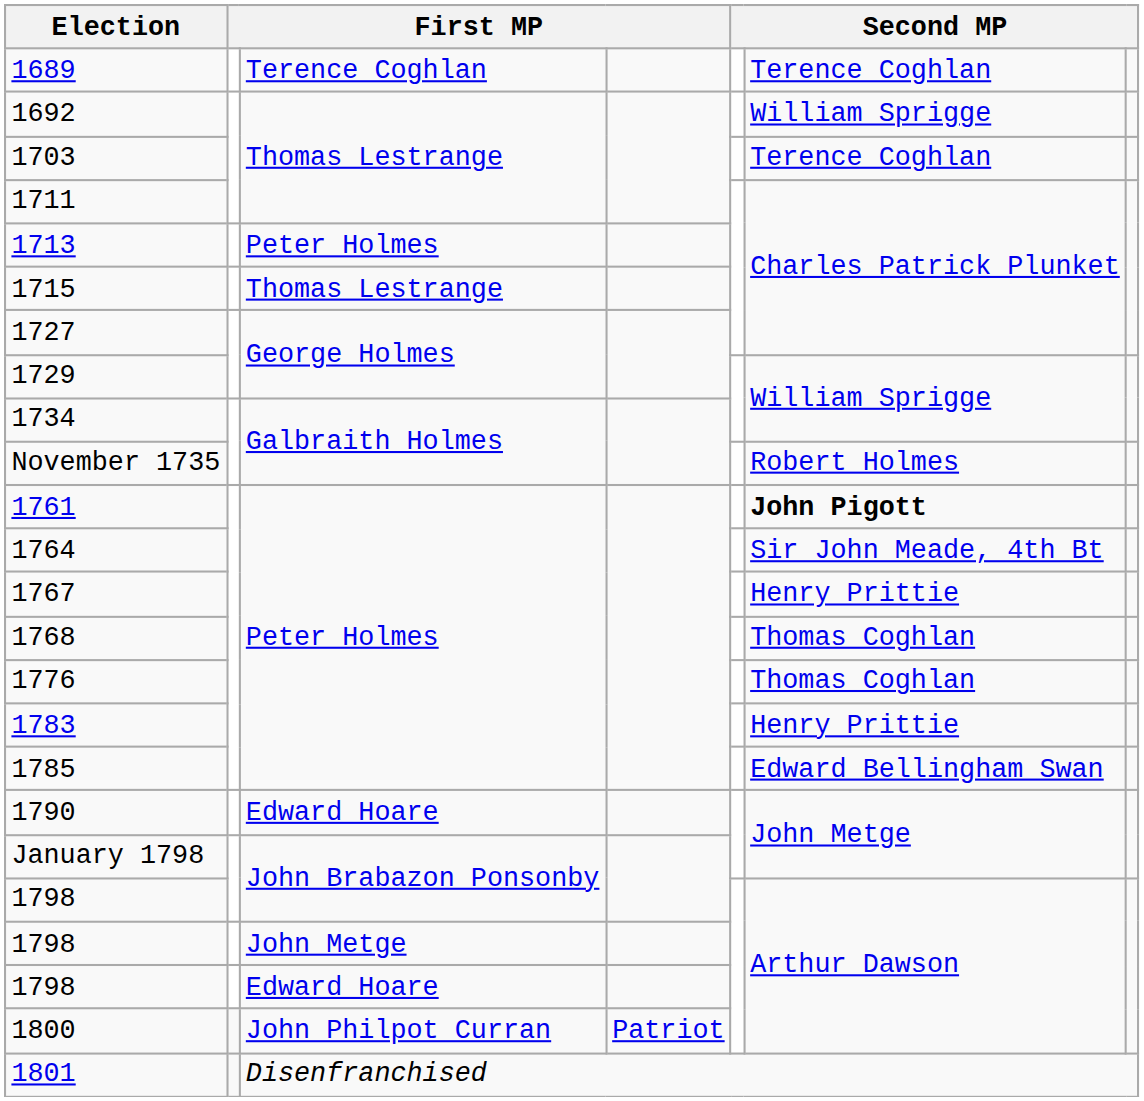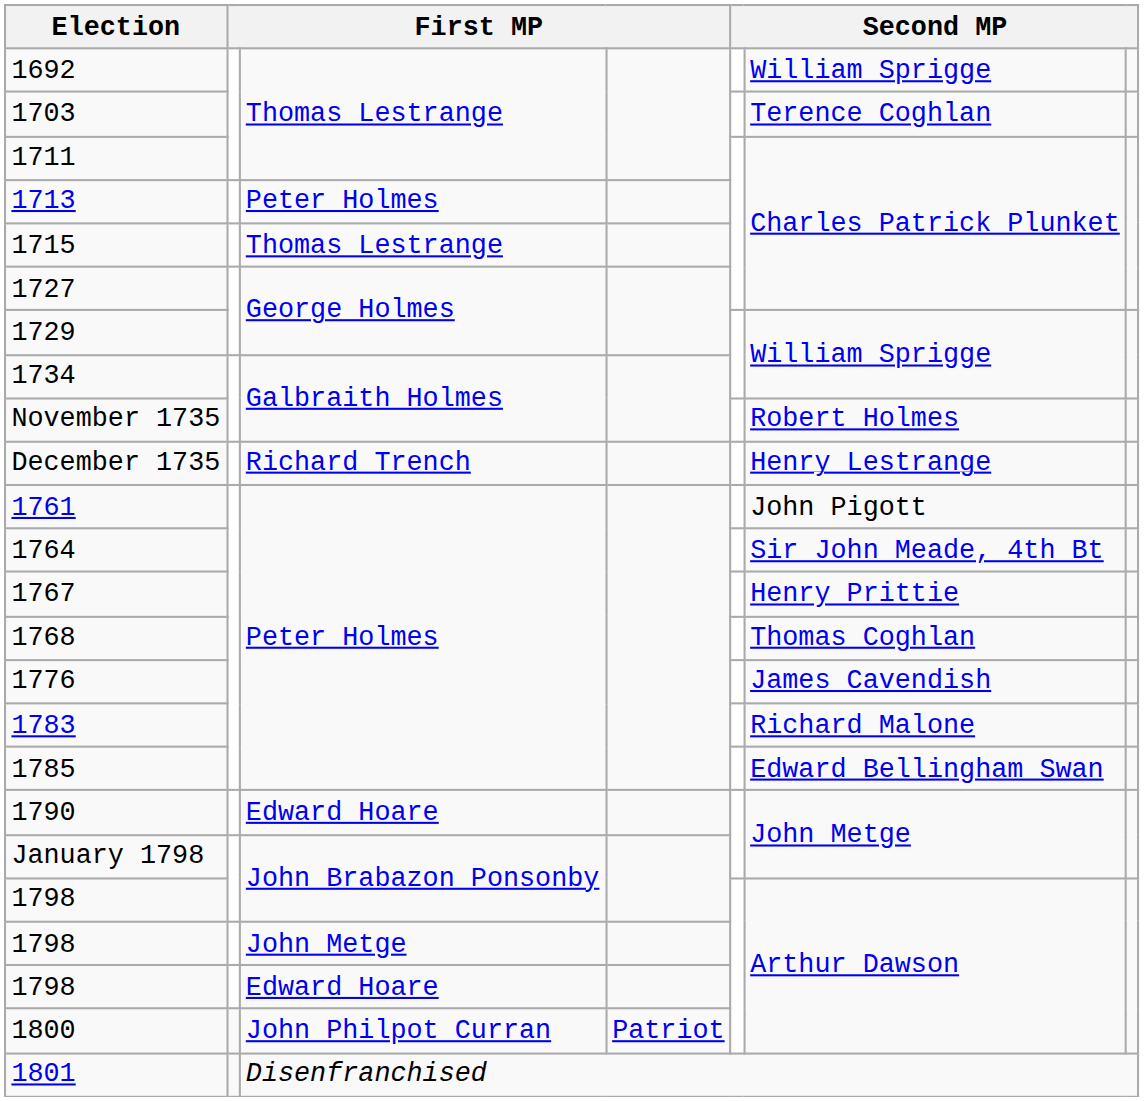- row: (44, 70)
+ row: (116, 463)
(839, 507) bold -> (839, 507) normal
(863, 682) Thomas Coghlan -> (871, 682) James Cavendish
(855, 725) Henry Prittie -> (863, 725) Richard Malone
